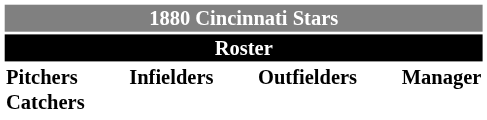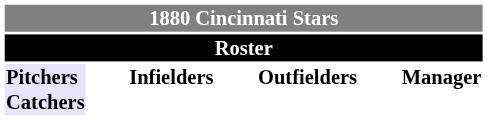(45, 89) no background -> (45, 89) lavender background
